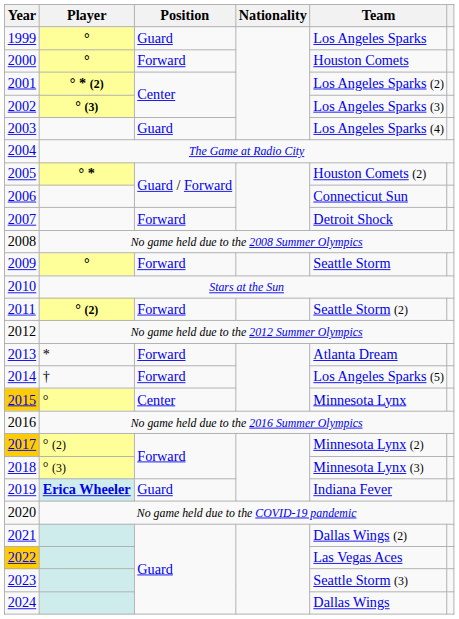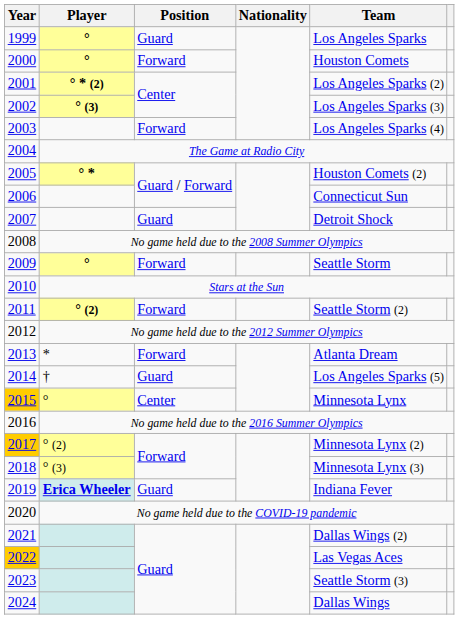(155, 128) Guard -> (161, 128) Forward
(161, 219) Forward -> (155, 219) Guard
(161, 377) Forward -> (155, 377) Guard
